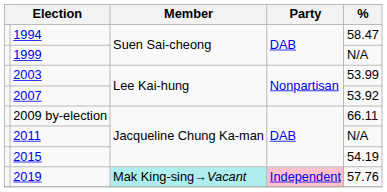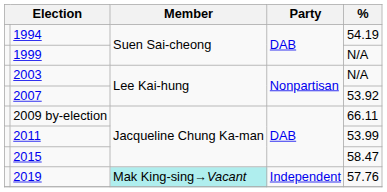(363, 34) 58.47 -> (363, 34) 54.19
(363, 75) 53.99 -> (358, 75) N/A
(358, 136) N/A -> (363, 136) 53.99
(363, 156) 54.19 -> (363, 156) 58.47
(305, 177) pink background -> (305, 177) no background
